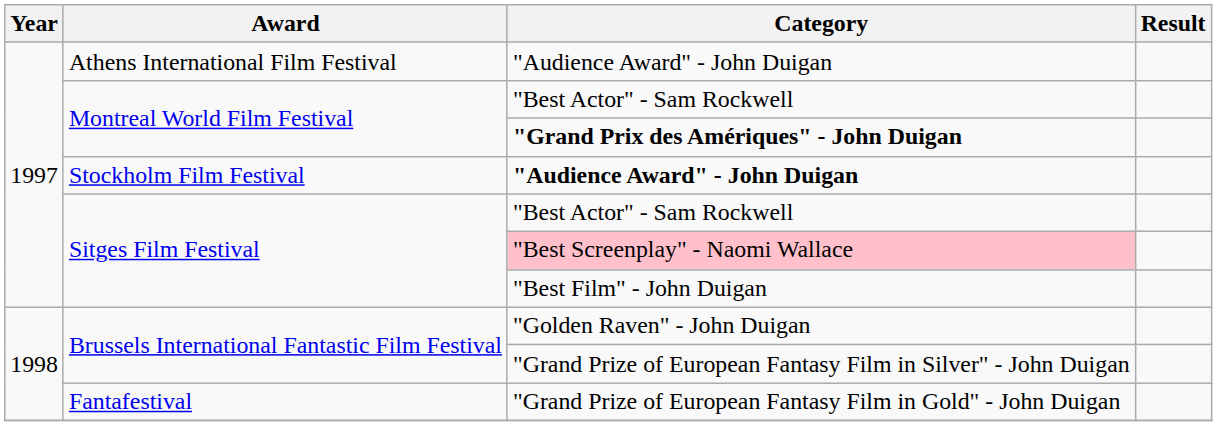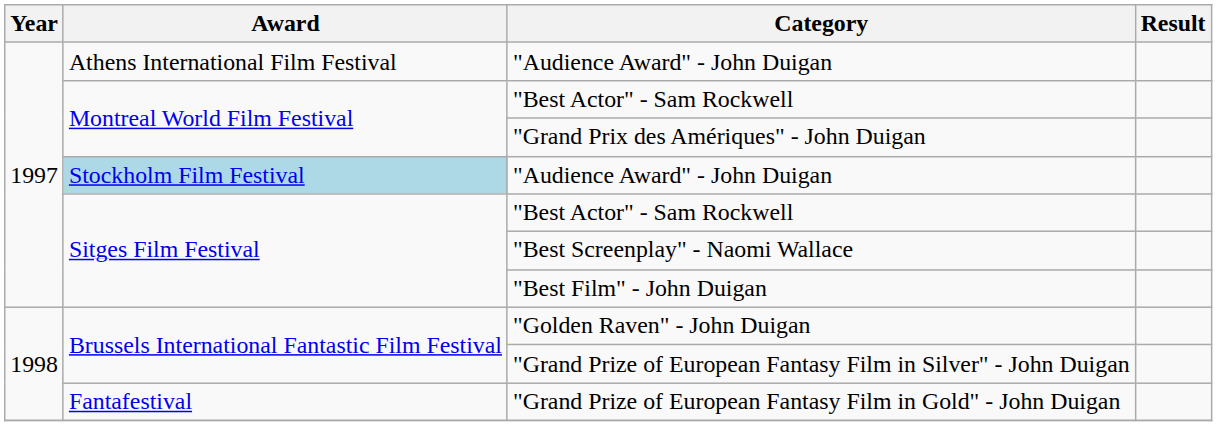(737, 136) bold -> (719, 136) normal
(187, 174) no background -> (187, 174) lightblue background
(686, 174) bold -> (673, 174) normal
(683, 250) pink background -> (683, 250) no background
